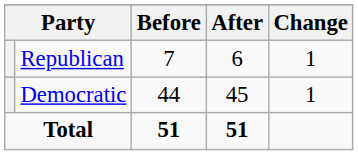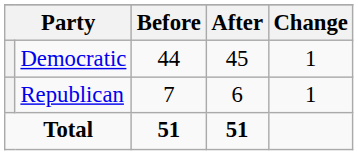rows swapped: (73, 94) <-> (72, 58)
